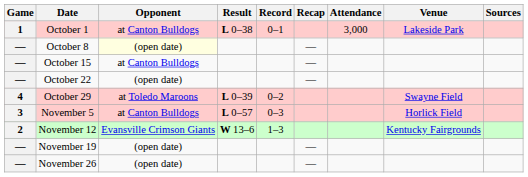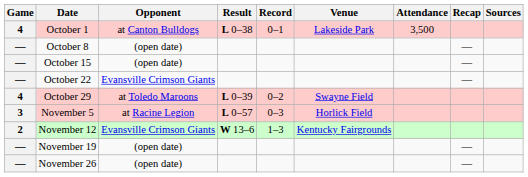columns swapped: (434, 12) <-> (311, 12)
(20, 29) 1 -> (20, 29) 4
(356, 29) 3,000 -> (422, 29) 3,500
(158, 46) lightyellow background -> (158, 46) no background
(158, 63) at Canton Bulldogs -> (158, 63) (open date)
(158, 79) (open date) -> (158, 79) Evansville Crimson Giants
(158, 113) at Canton Bulldogs -> (158, 113) at Racine Legion
